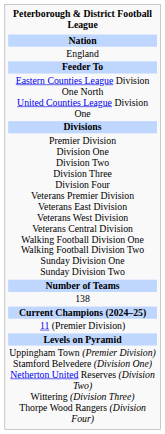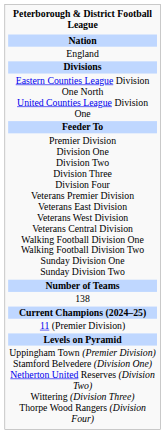(83, 67) Feeder To -> (83, 67) Divisions
(83, 127) Divisions -> (83, 127) Feeder To
